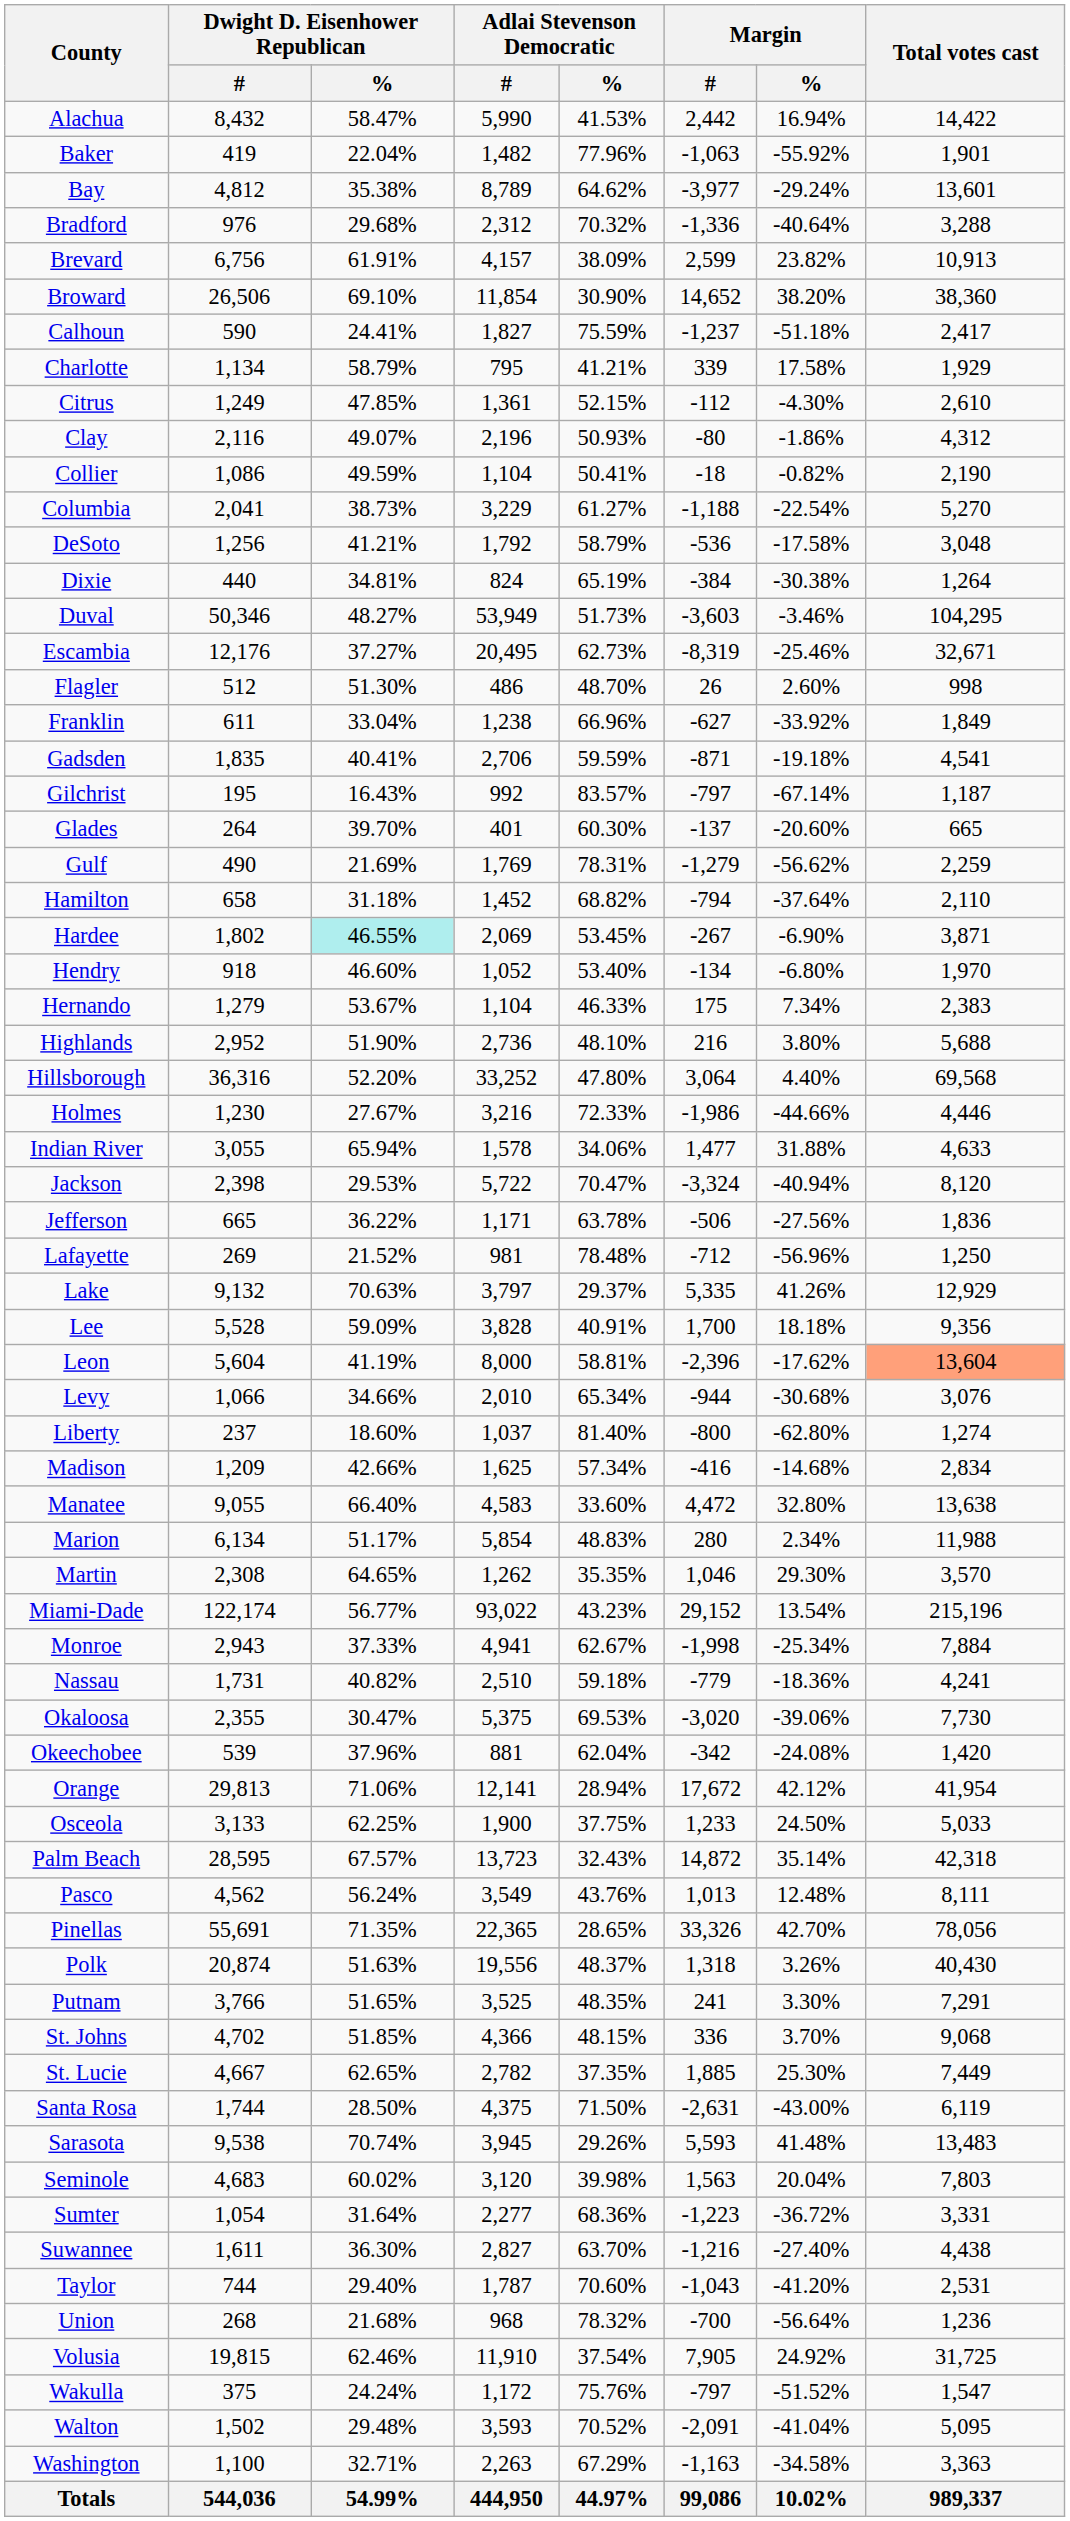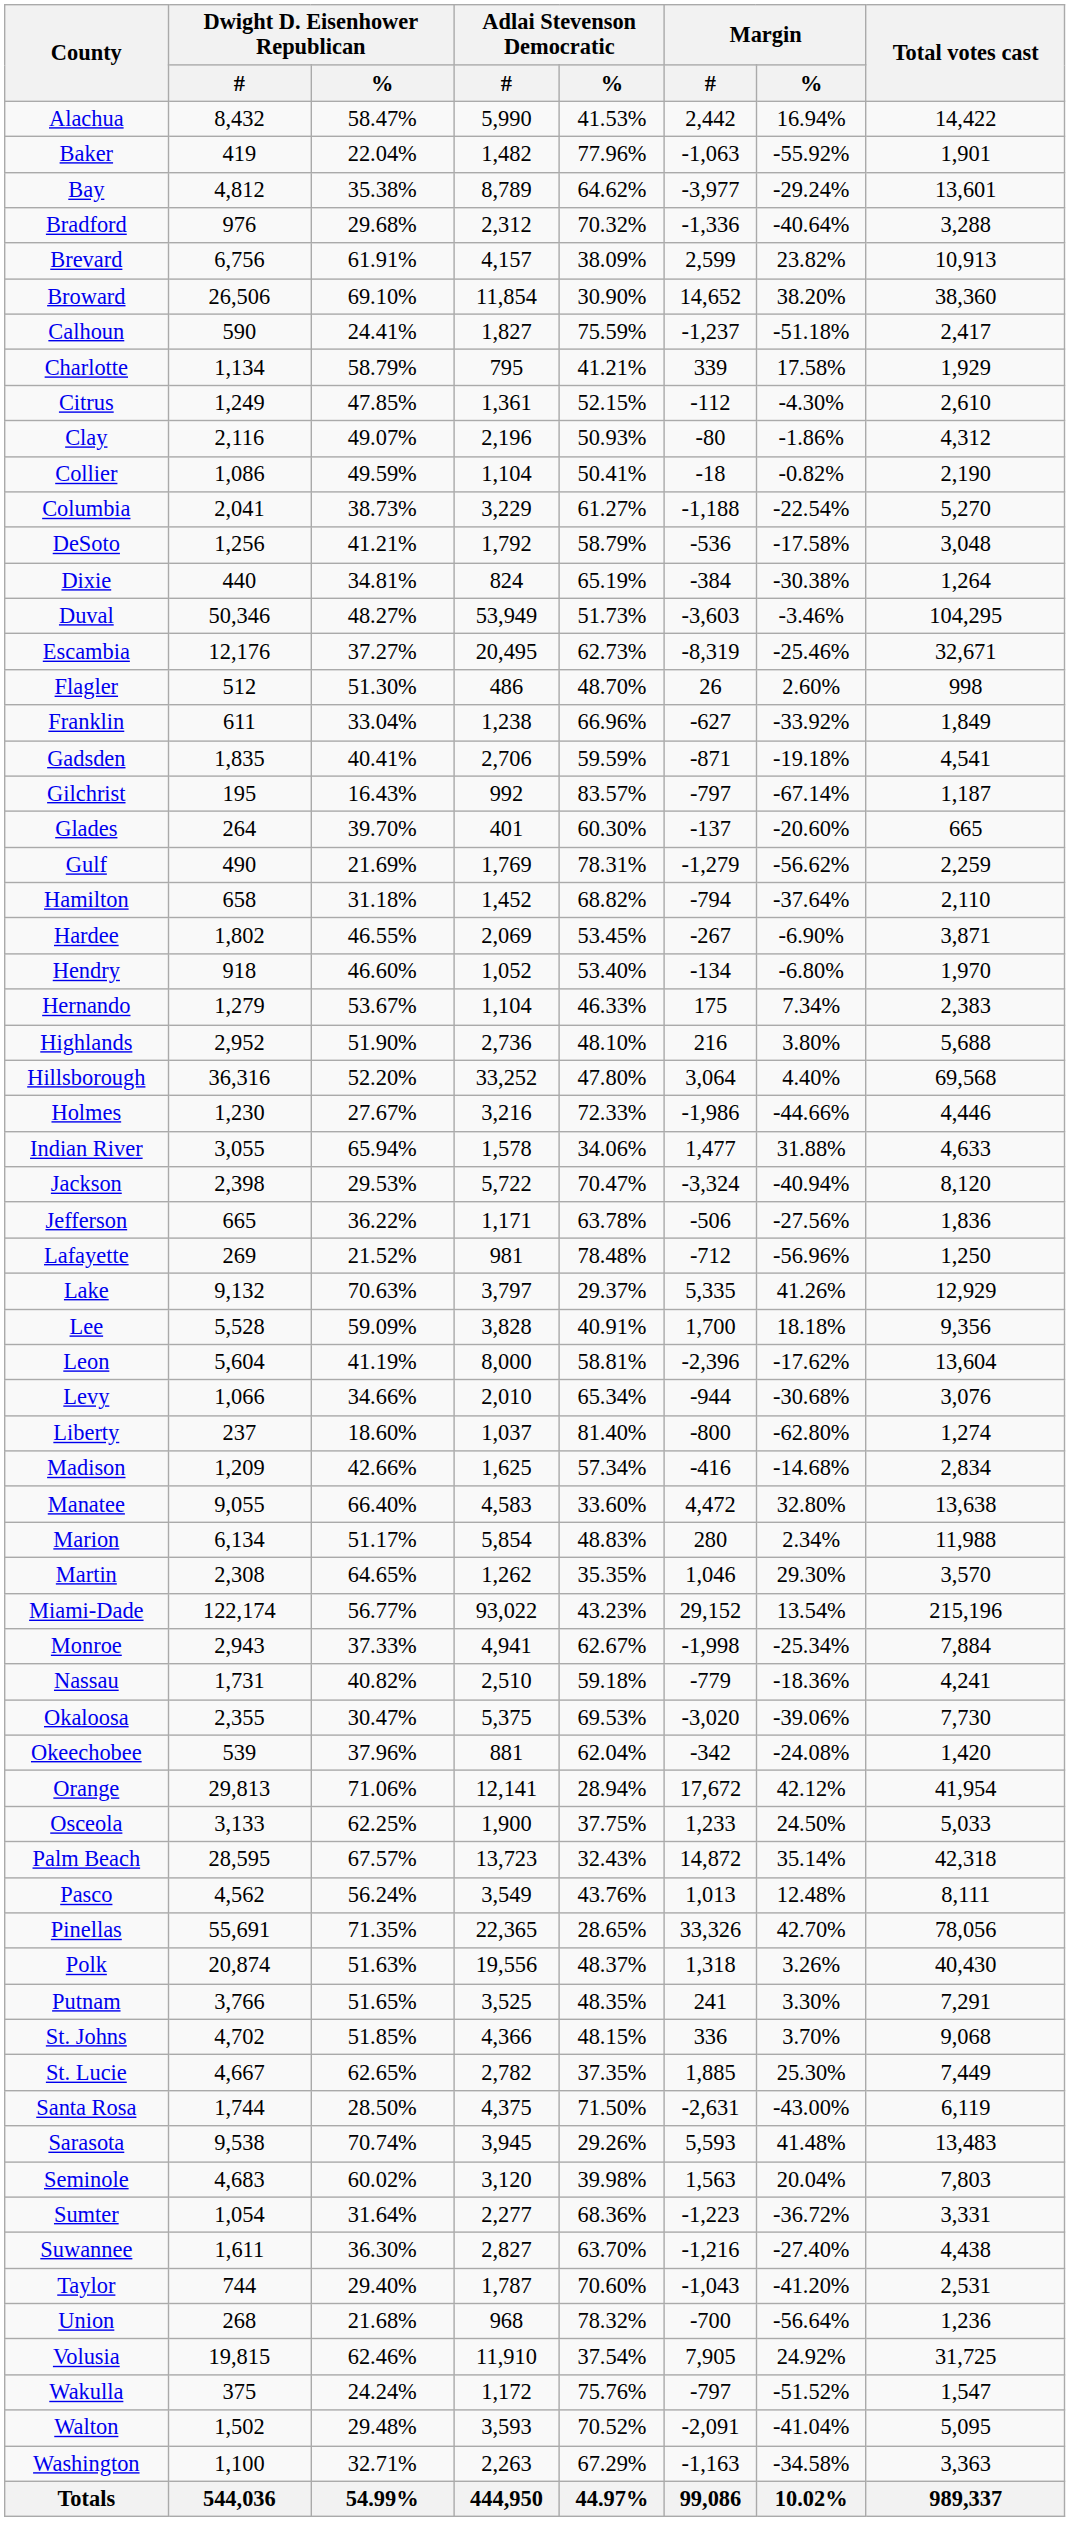(382, 935) paleturquoise background -> (382, 935) no background
(966, 1361) lightsalmon background -> (966, 1361) no background
